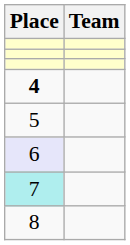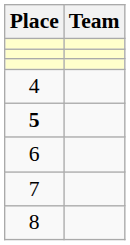(34, 85) bold -> (34, 85) normal
(34, 120) normal -> (34, 120) bold
(34, 154) lavender background -> (34, 154) no background
(34, 188) paleturquoise background -> (34, 188) no background
